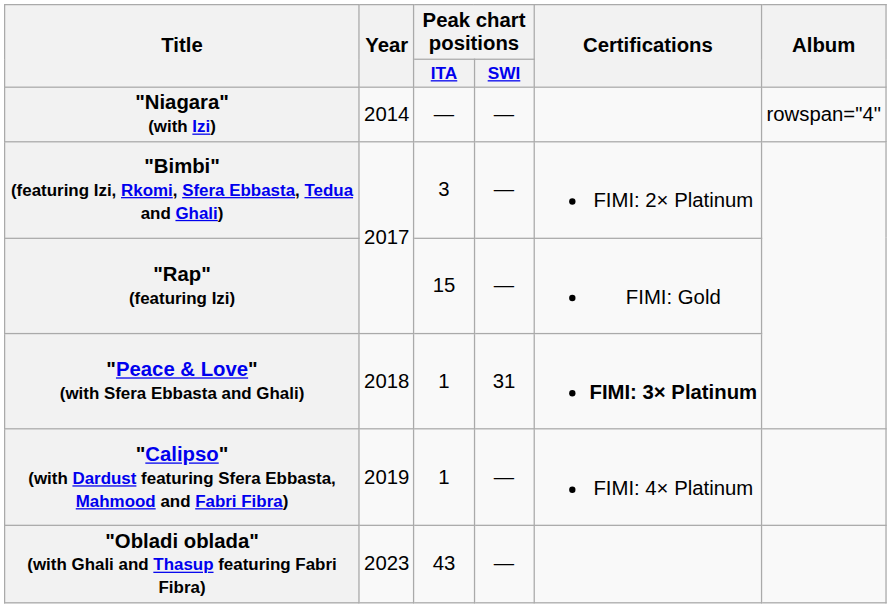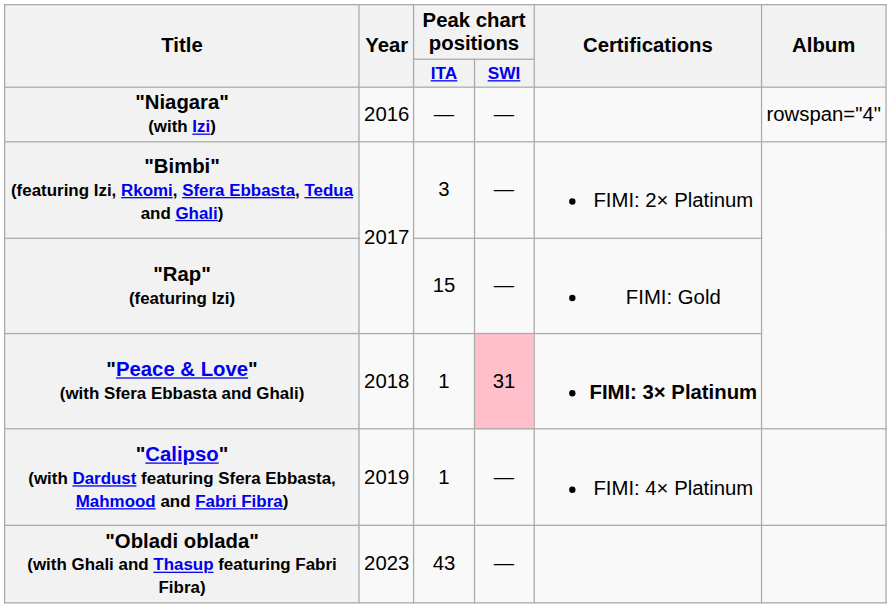(387, 114) 2014 -> (387, 114) 2016
(504, 381) no background -> (504, 381) pink background
